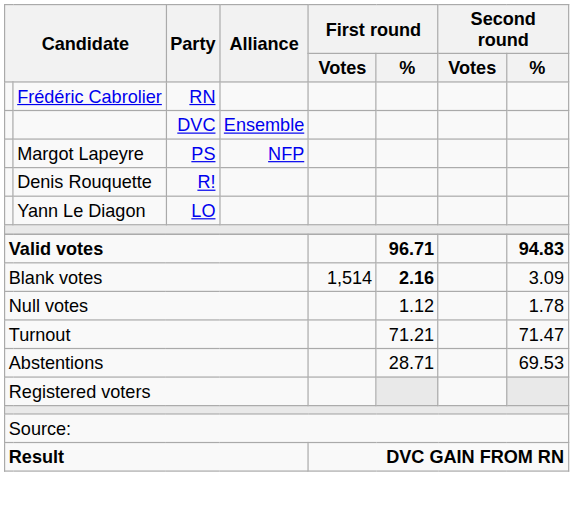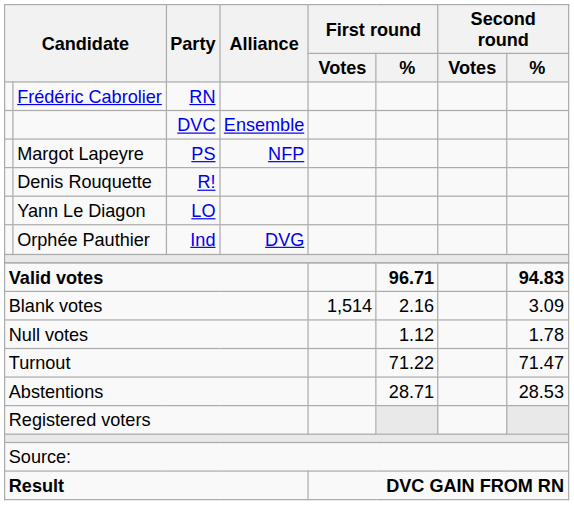+ row: (84, 240)
(417, 277) bold -> (417, 305) normal
(411, 334) 71.21 -> (411, 363) 71.22
(541, 363) 69.53 -> (541, 391) 28.53
